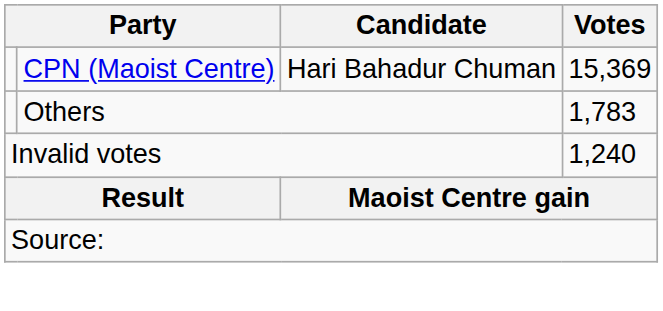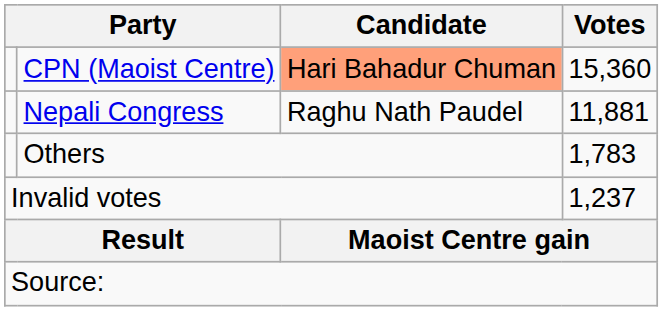(421, 68) no background -> (421, 68) lightsalmon background
(610, 68) 15,369 -> (610, 68) 15,360
+ row: (123, 111)
(602, 154) 1,240 -> (602, 197) 1,237
